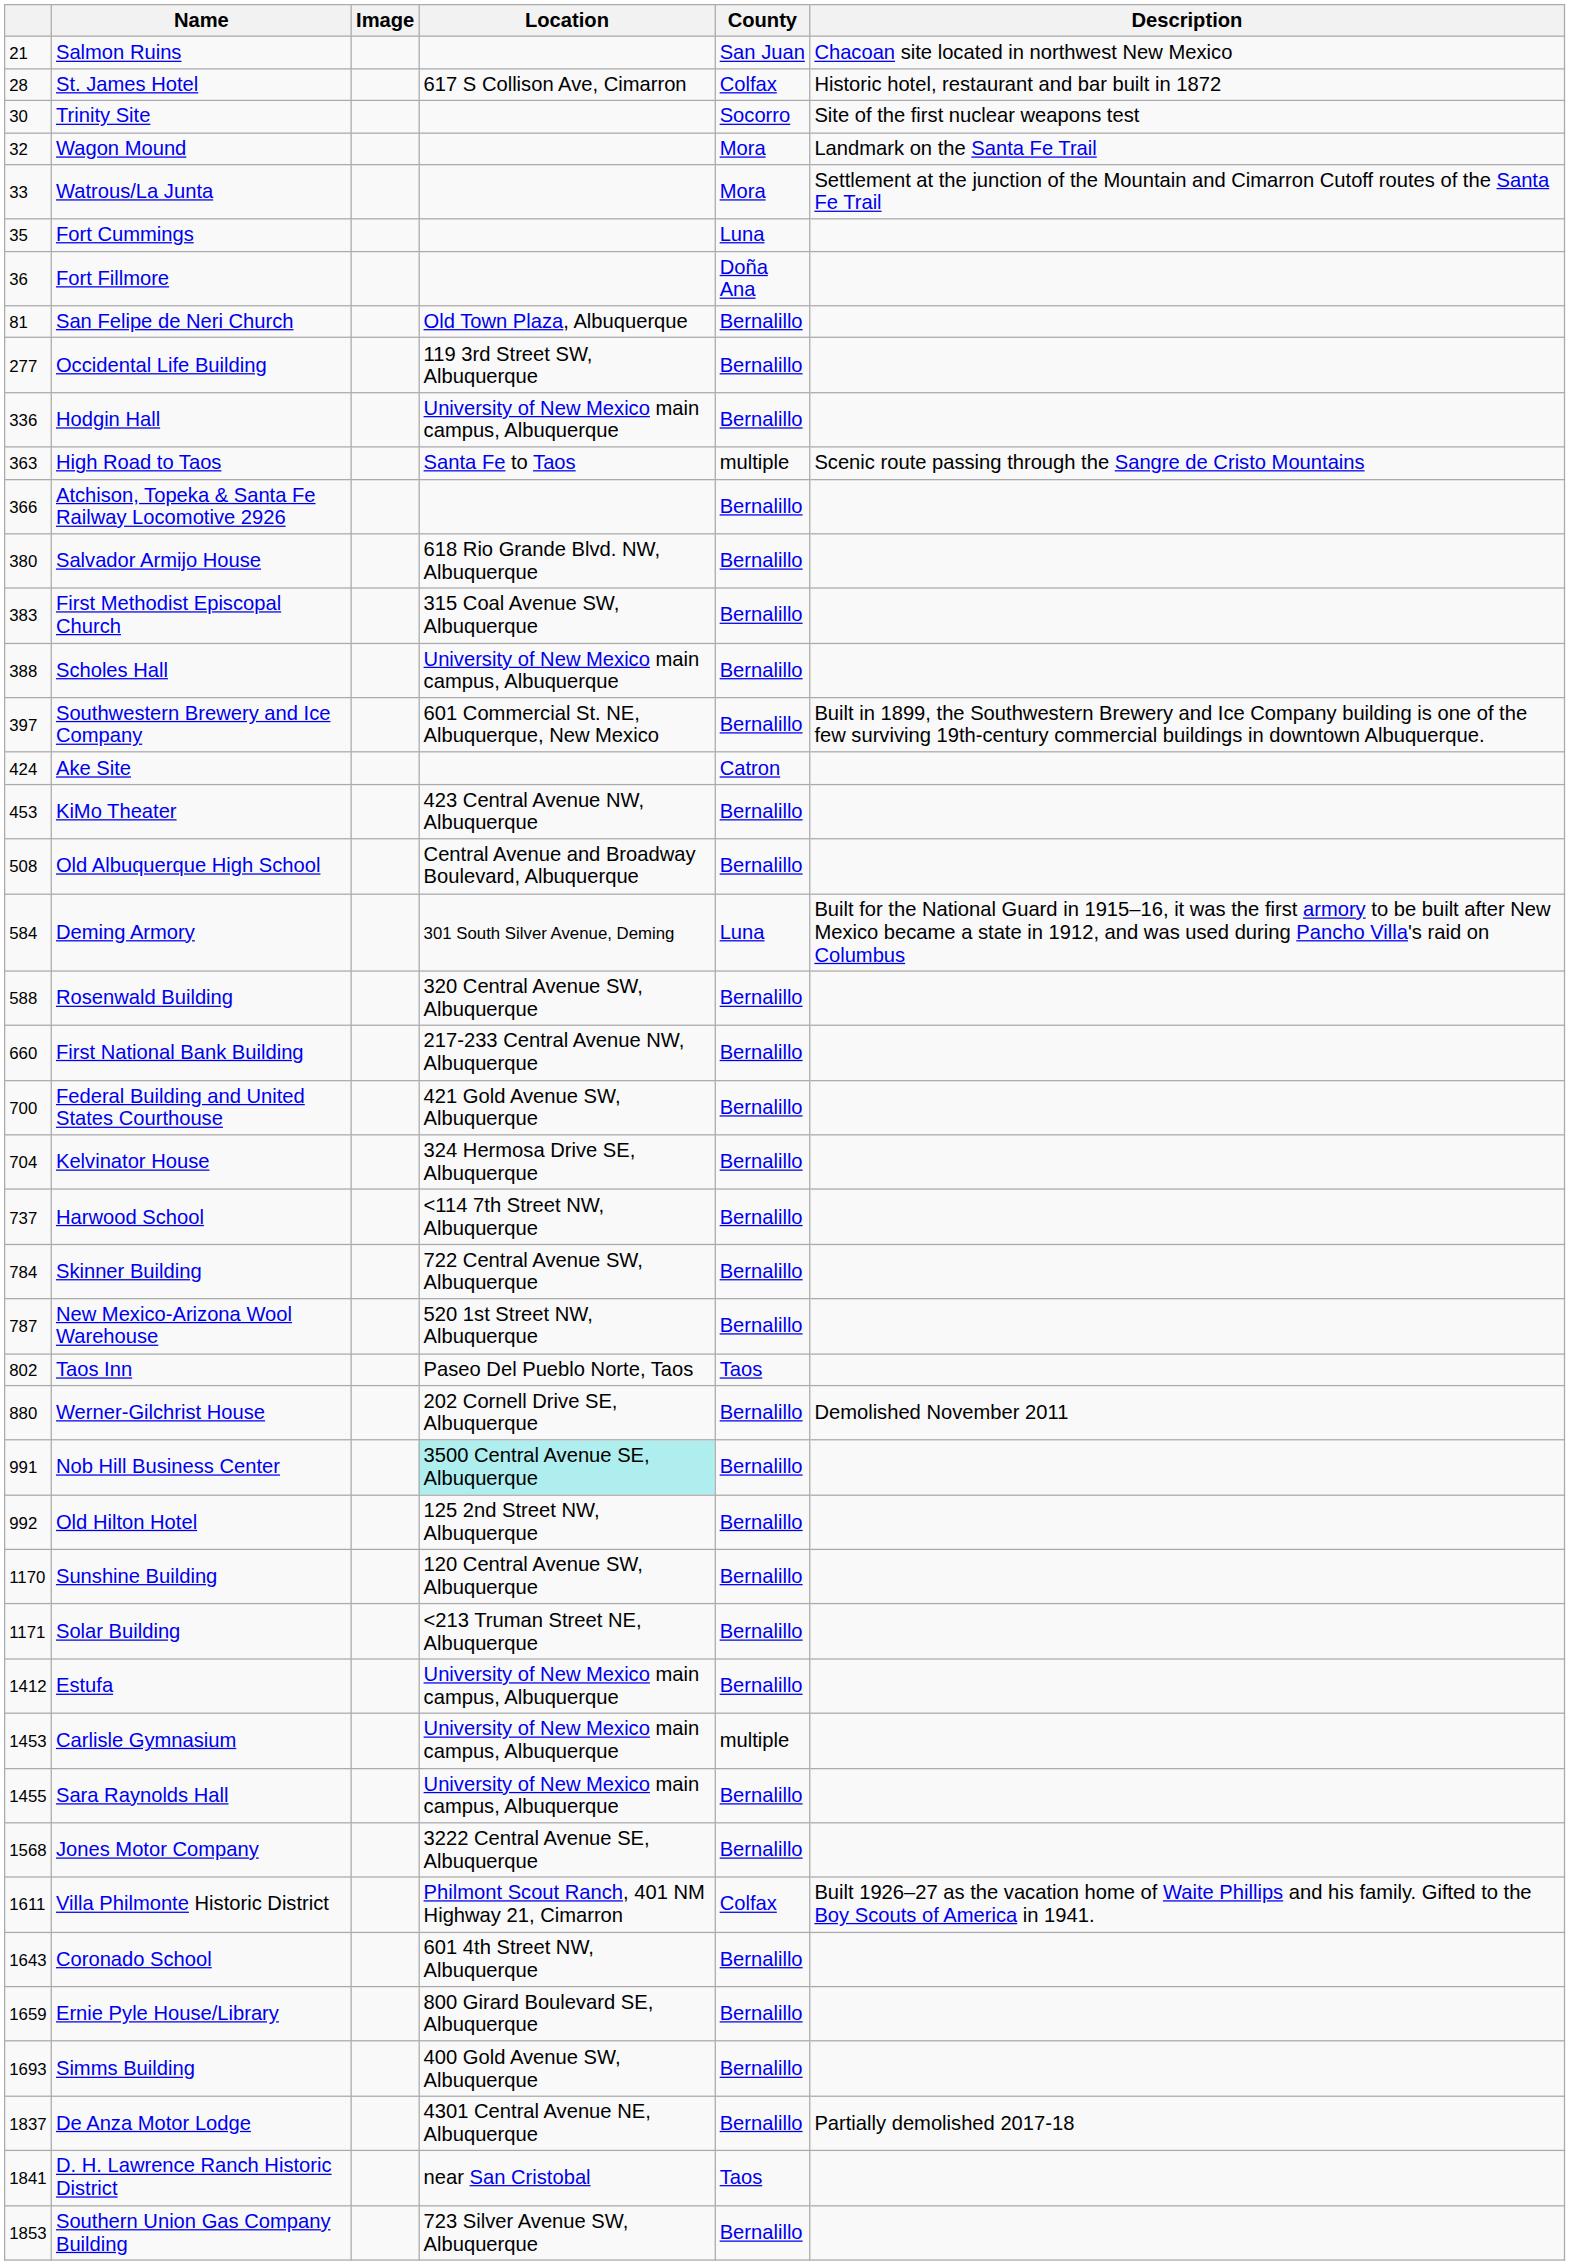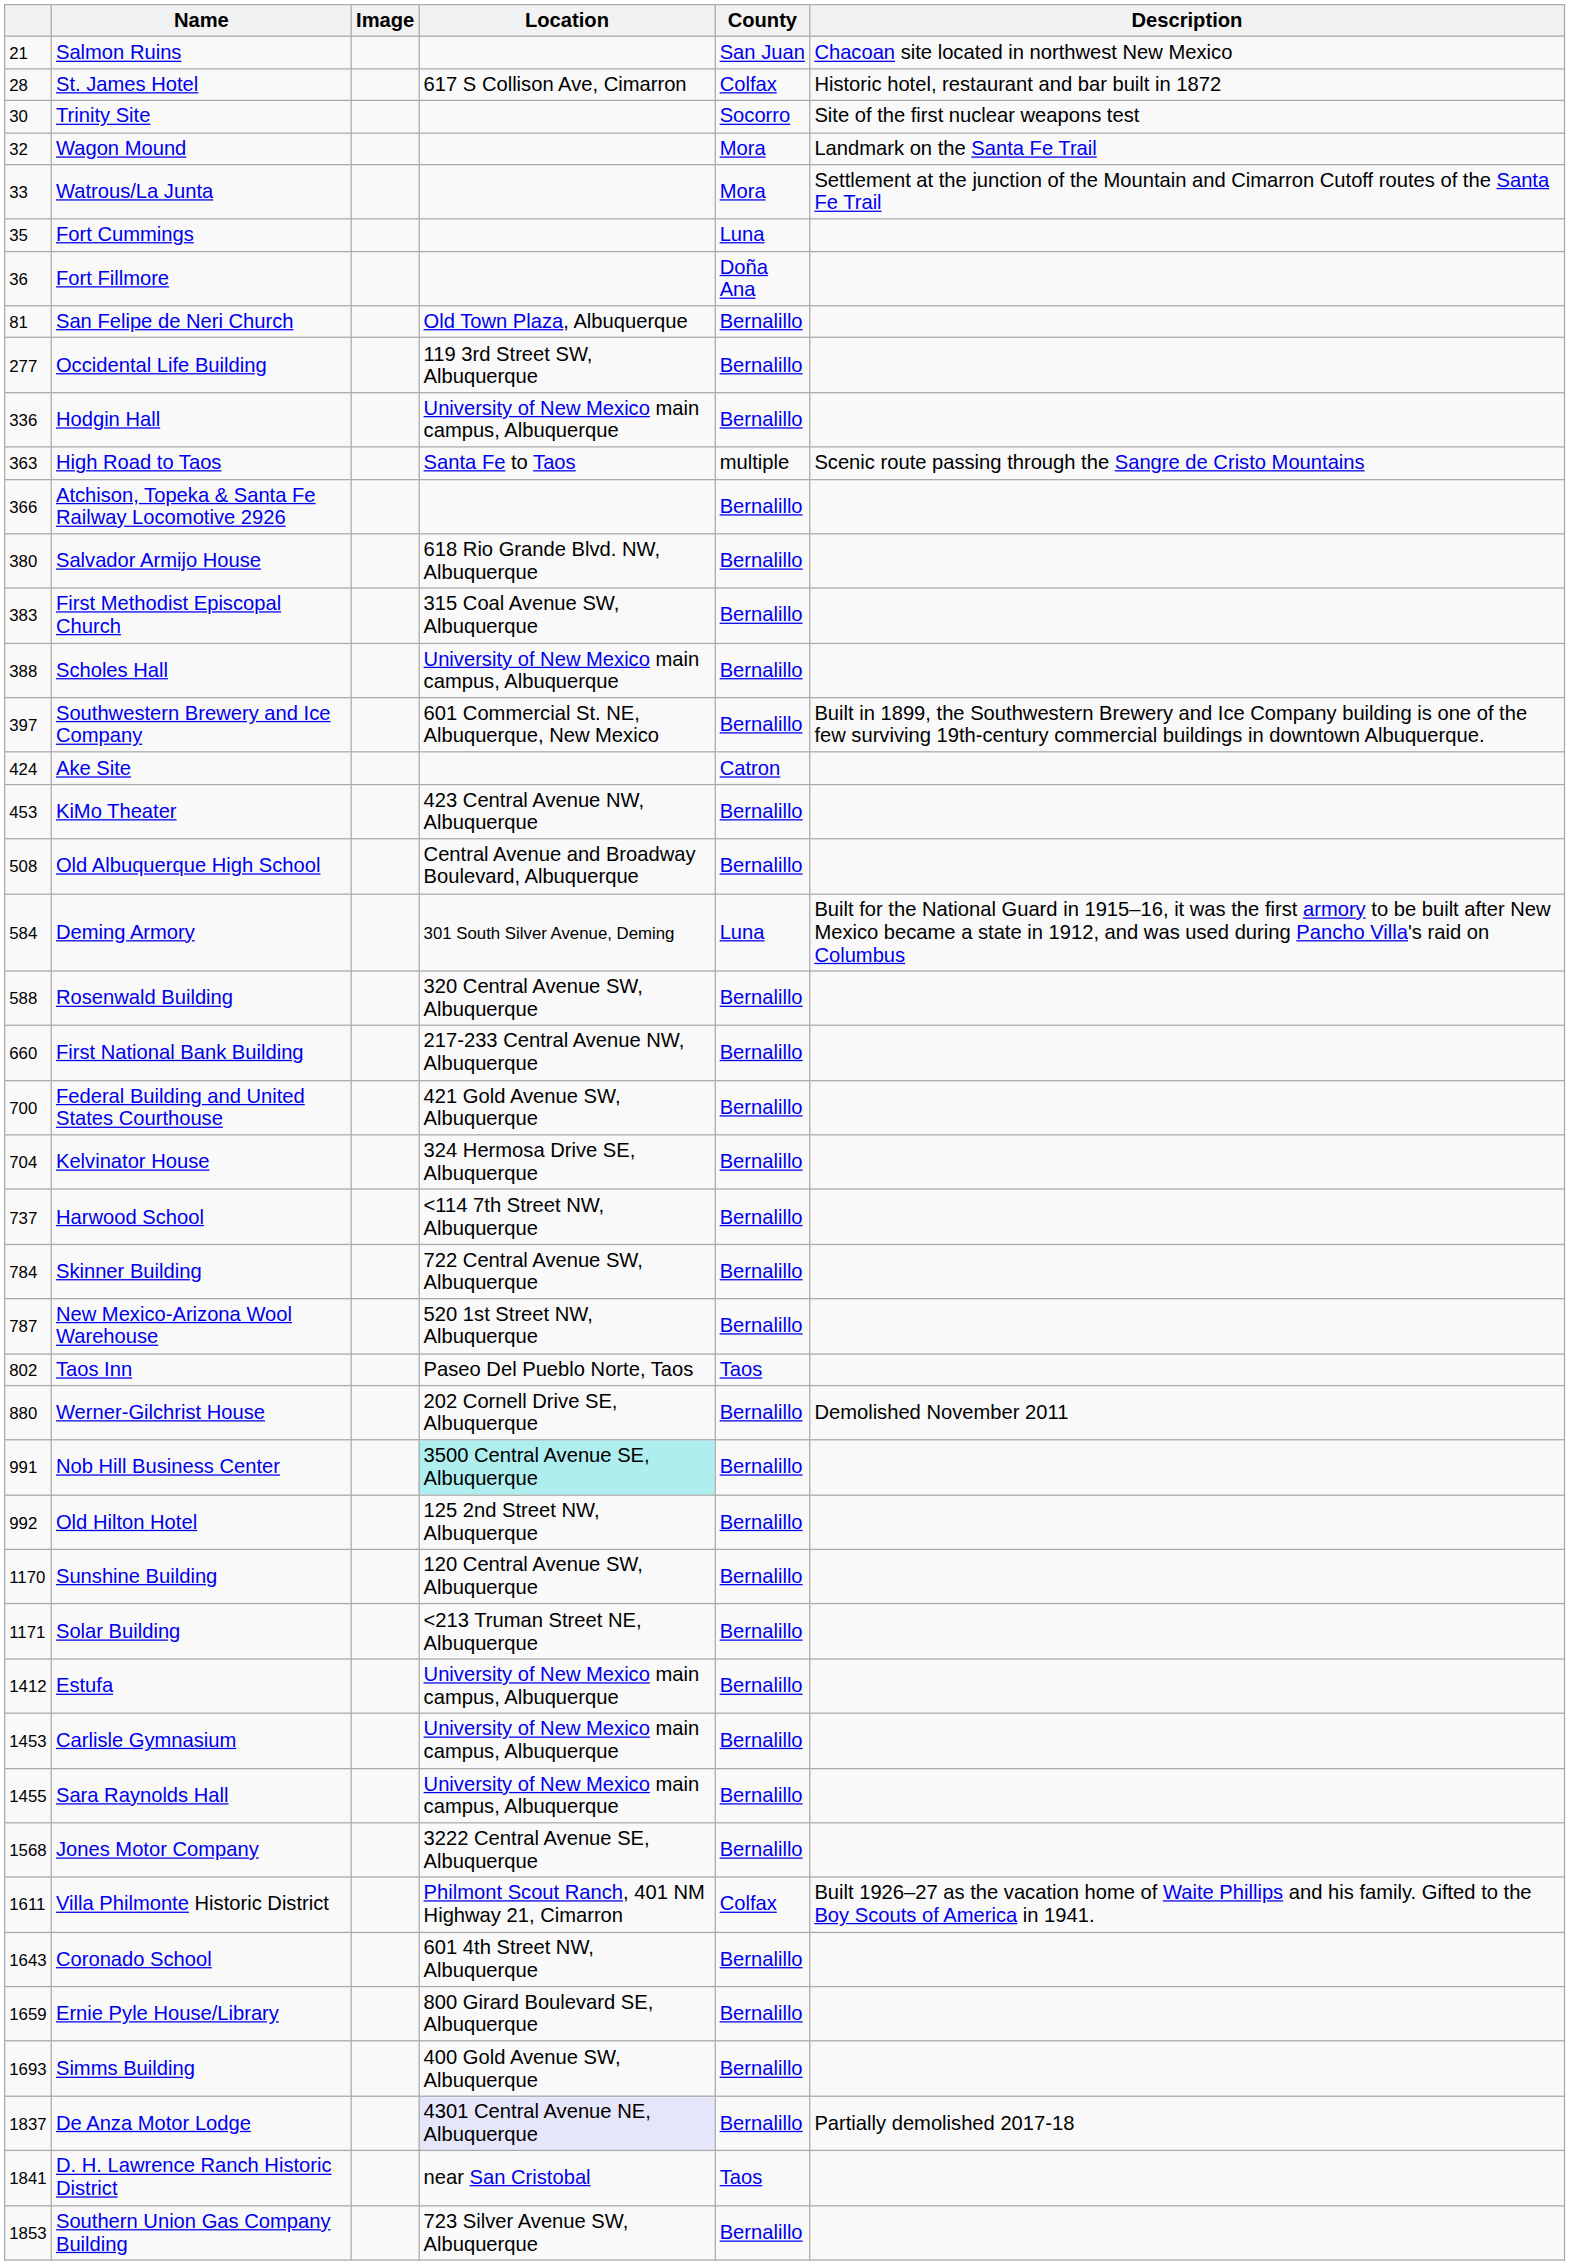(754, 1740) multiple -> (761, 1740) Bernalillo
(537, 2123) no background -> (537, 2123) lavender background
